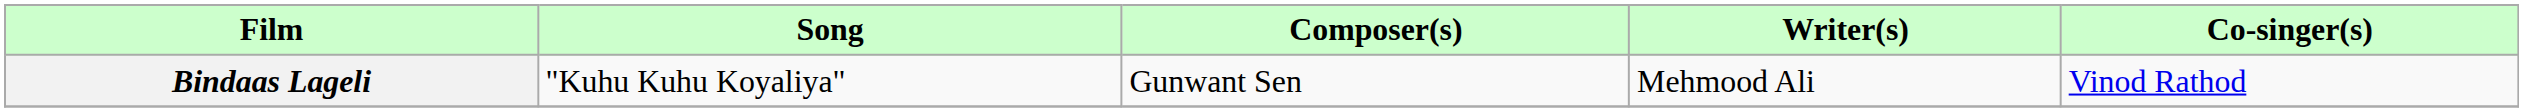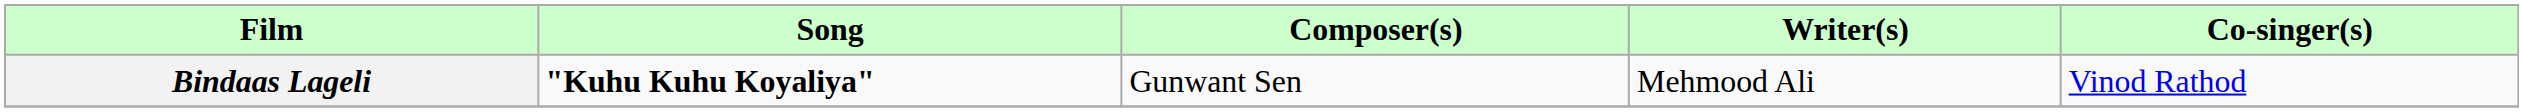(696, 80) normal -> (710, 80) bold
